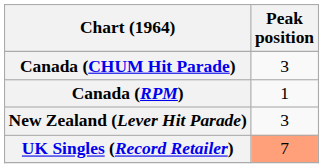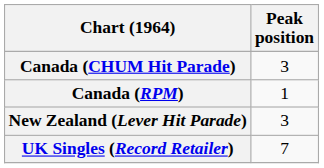(284, 148) lightsalmon background -> (284, 148) no background
